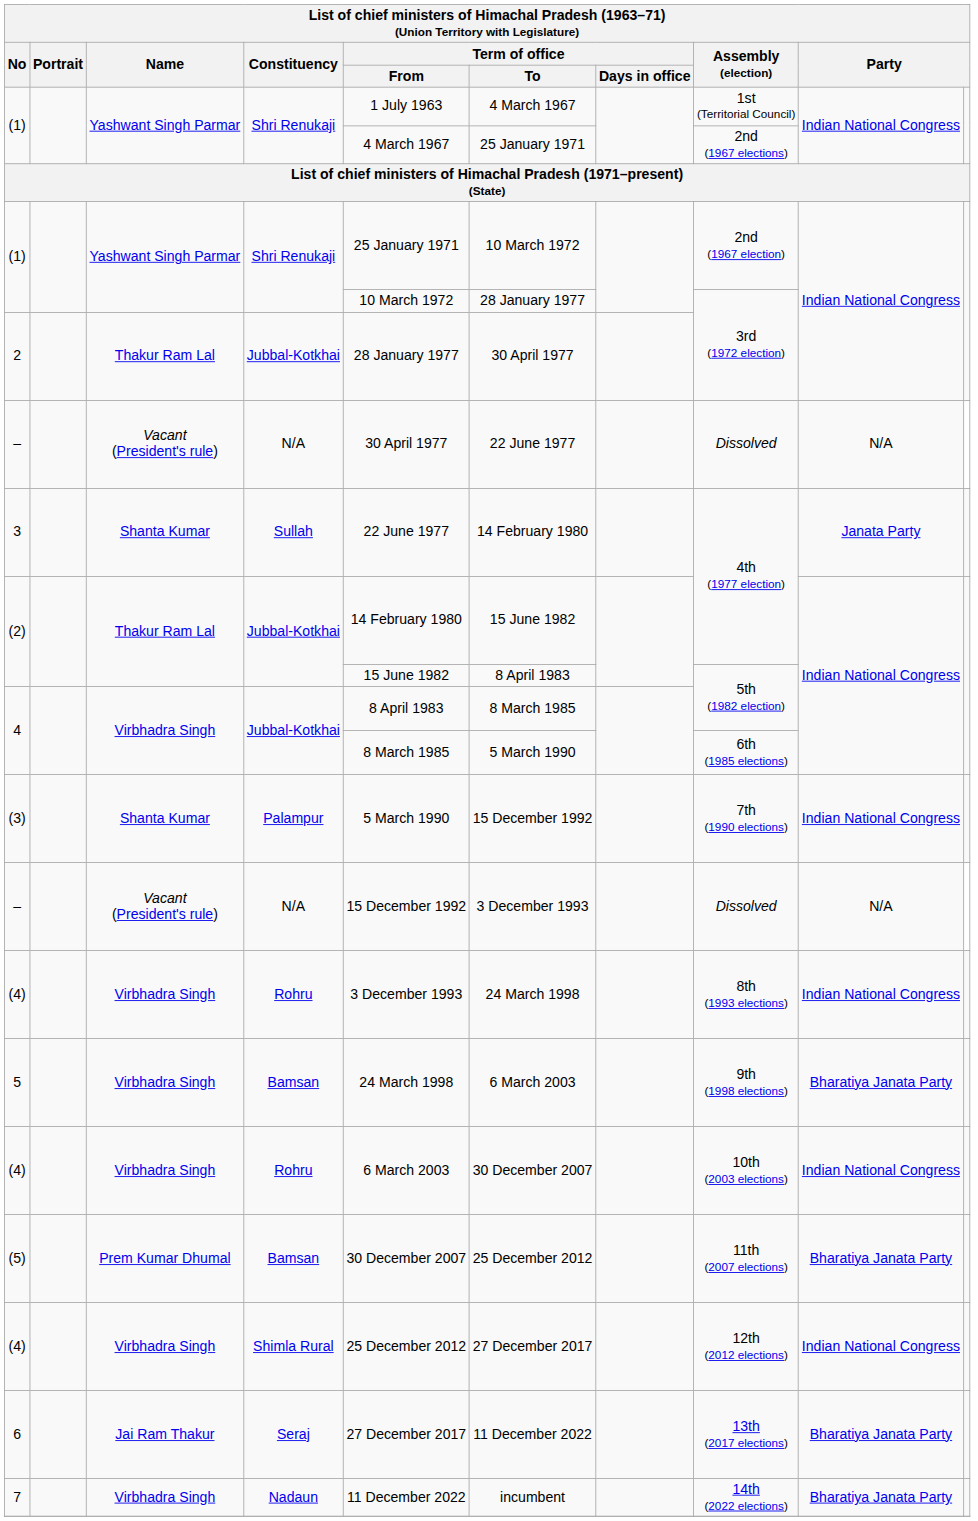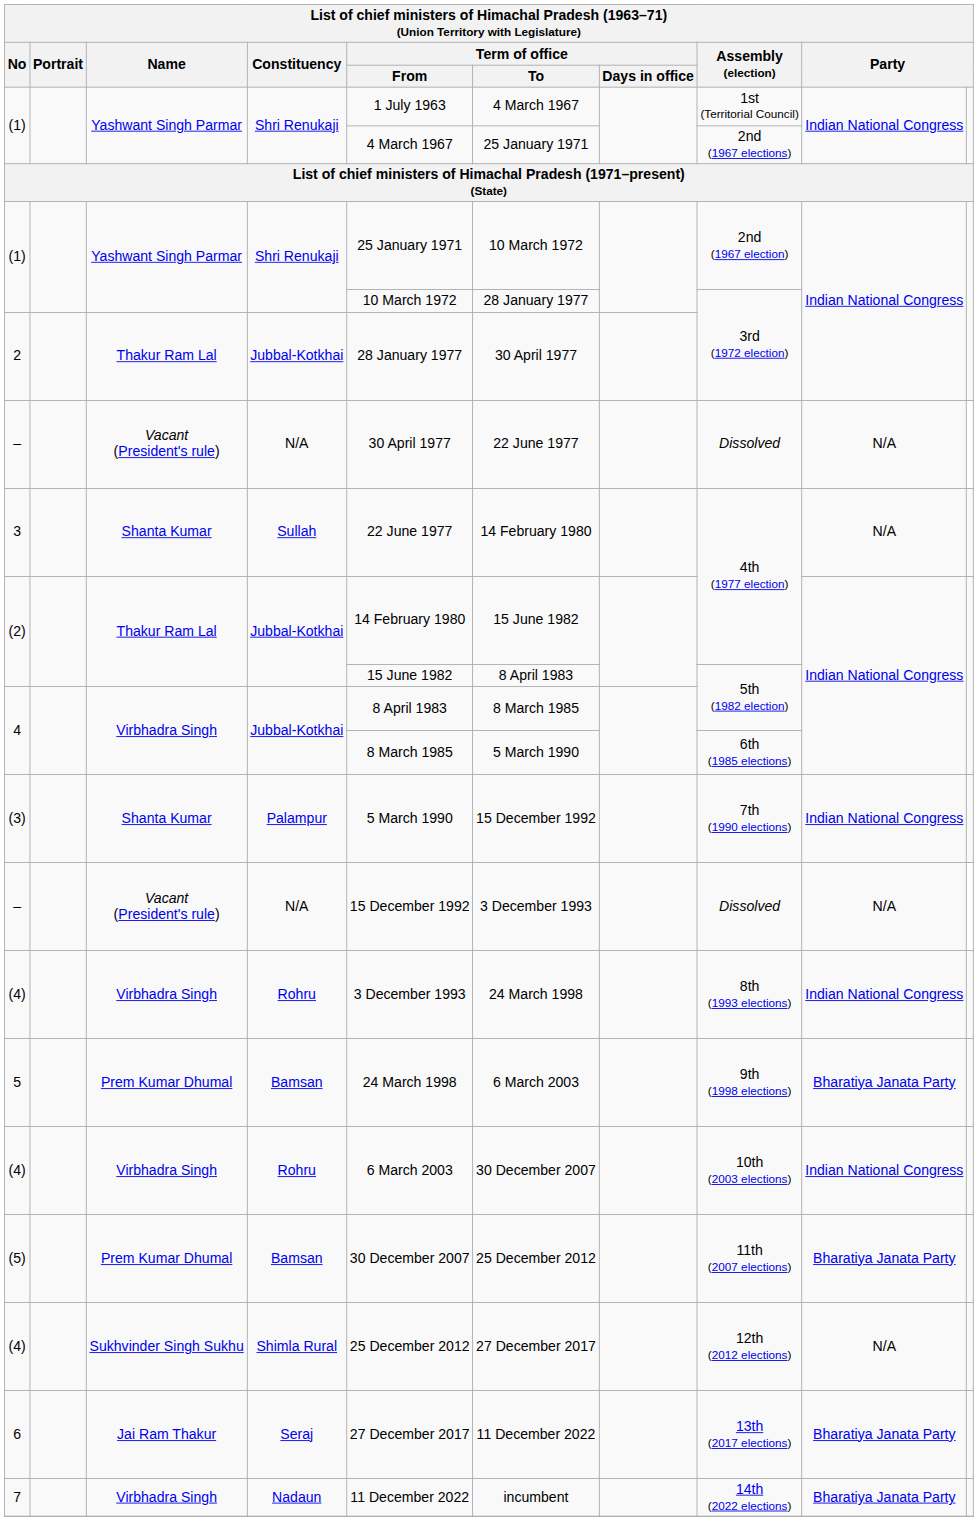(881, 532) Janata Party -> (884, 532) N/A
(165, 1082) Virbhadra Singh -> (167, 1082) Prem Kumar Dhumal
(165, 1346) Virbhadra Singh -> (167, 1346) Sukhvinder Singh Sukhu
(881, 1346) Indian National Congress -> (884, 1346) N/A
